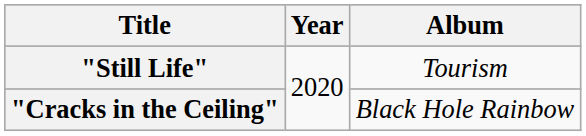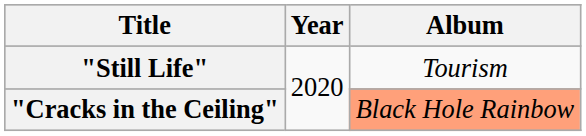(465, 109) no background -> (465, 109) lightsalmon background
